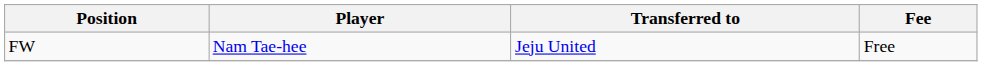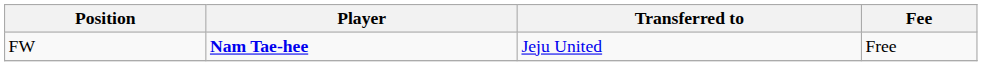(260, 46) normal -> (259, 46) bold
